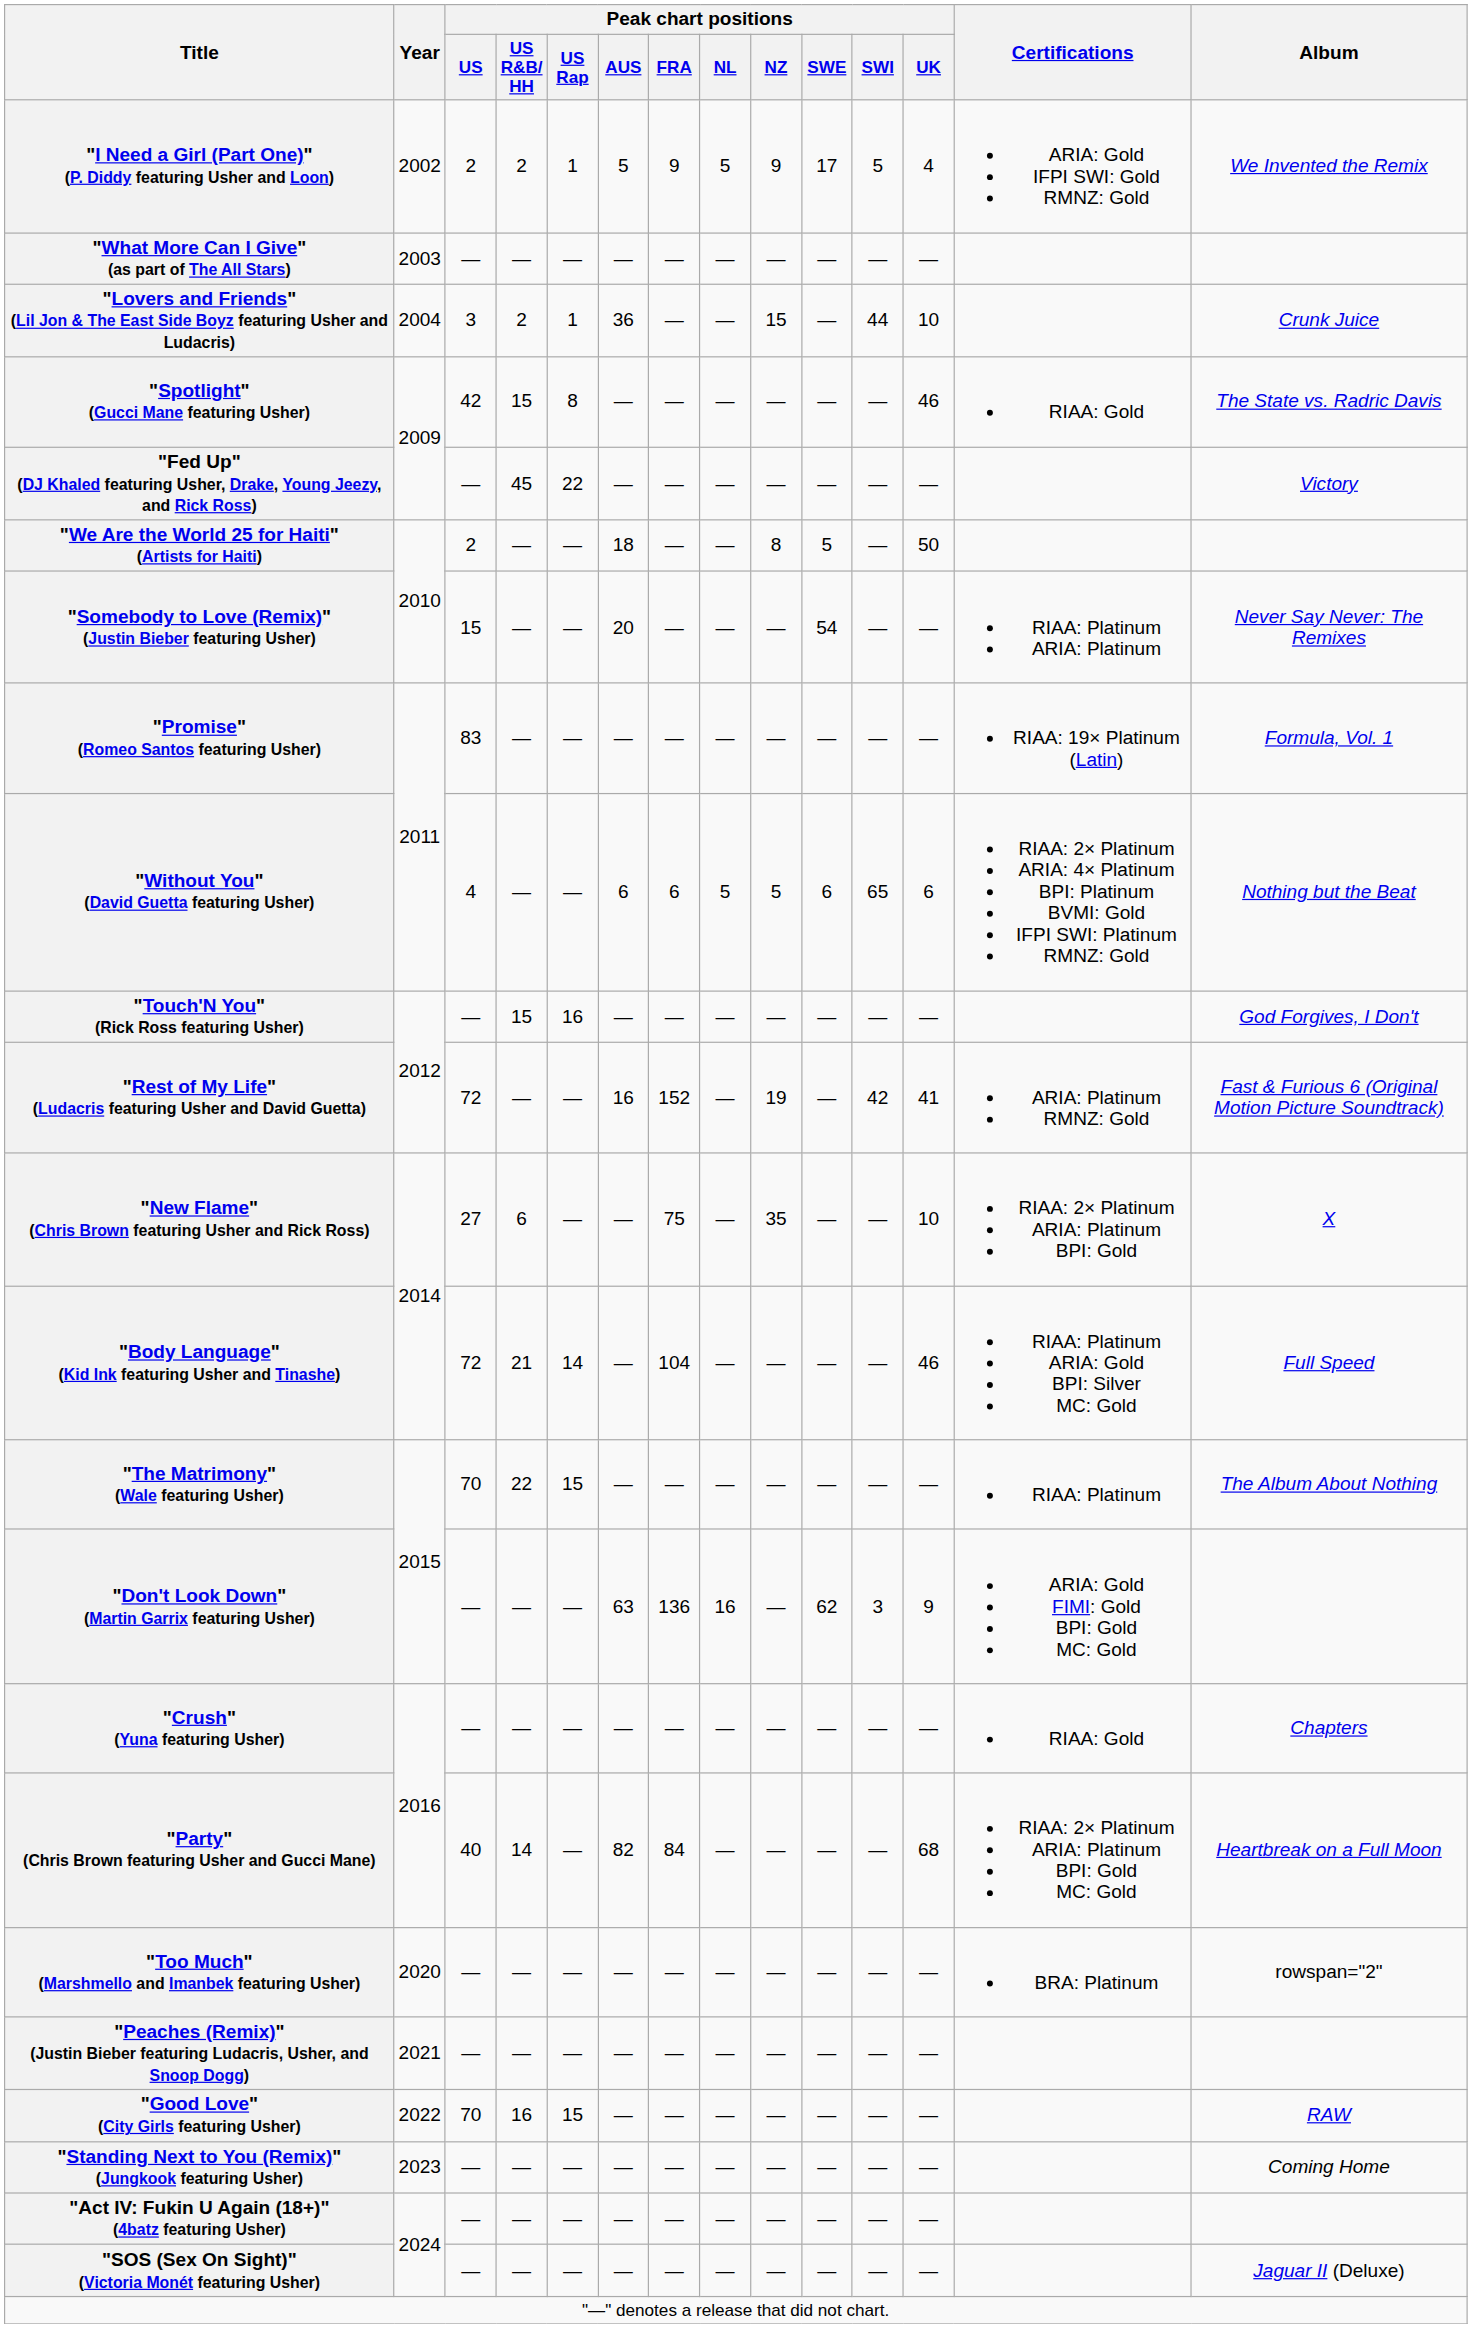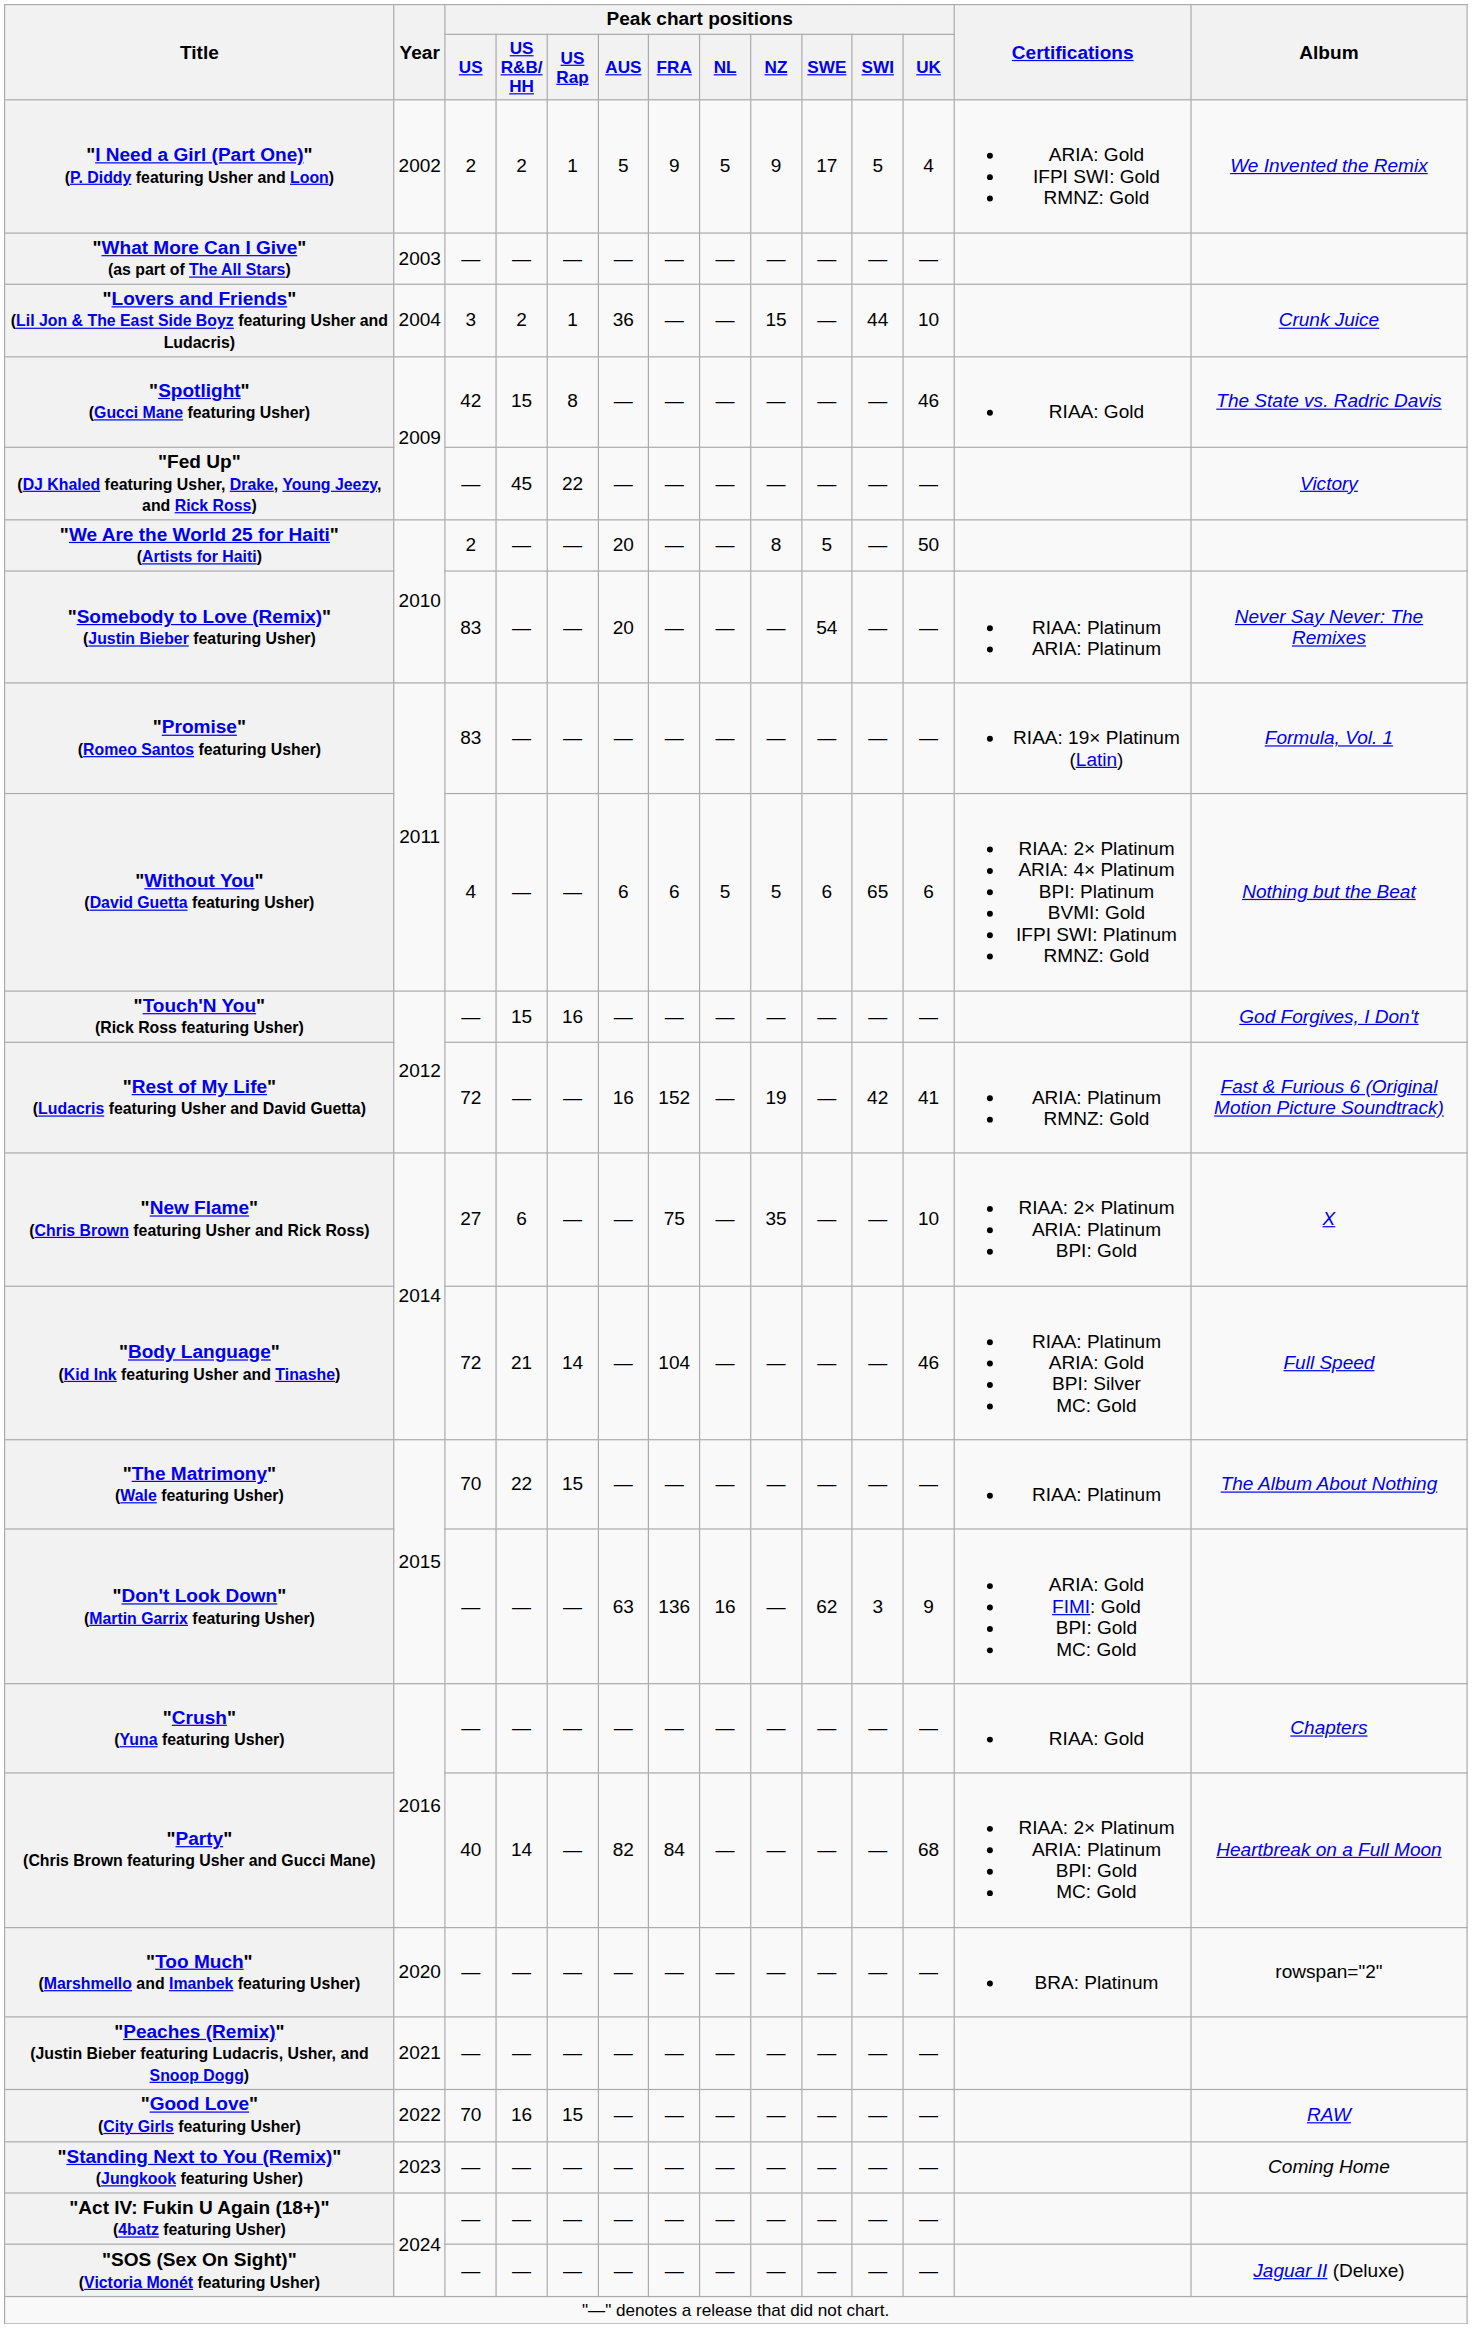(623, 545) 18 -> (623, 545) 20
(471, 626) 15 -> (471, 626) 83
